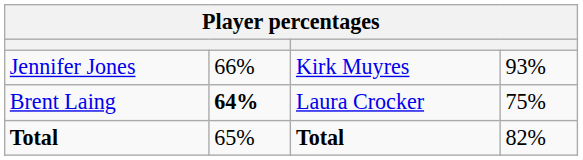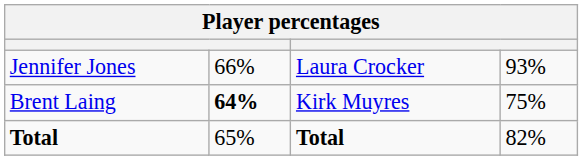(353, 67) Kirk Muyres -> (360, 67) Laura Crocker
(360, 102) Laura Crocker -> (353, 102) Kirk Muyres
